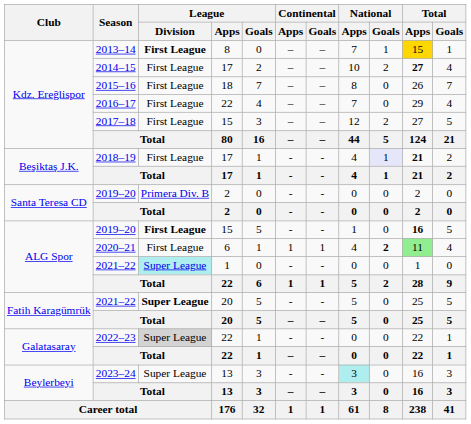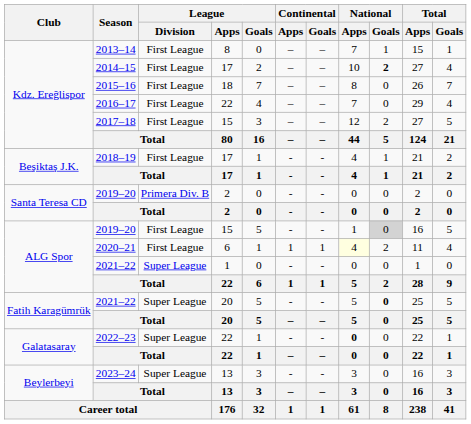(175, 49) bold -> (175, 49) normal
(418, 49) gold background -> (418, 49) no background
(386, 67) normal -> (386, 67) bold
(418, 67) bold -> (418, 67) normal
(386, 157) lavender background -> (386, 157) no background
(418, 157) bold -> (418, 157) normal
(175, 229) bold -> (175, 229) normal
(386, 229) no background -> (386, 229) lightgrey background
(418, 229) bold -> (418, 229) normal
(354, 247) no background -> (354, 247) lightyellow background
(386, 247) bold -> (386, 247) normal
(418, 247) lightgreen background -> (418, 247) no background
(175, 265) paleturquoise background -> (175, 265) no background
(175, 301) bold -> (175, 301) normal
(386, 301) normal -> (386, 301) bold
(175, 337) lightgrey background -> (175, 337) no background
(354, 337) normal -> (354, 337) bold
(354, 373) paleturquoise background -> (354, 373) no background
